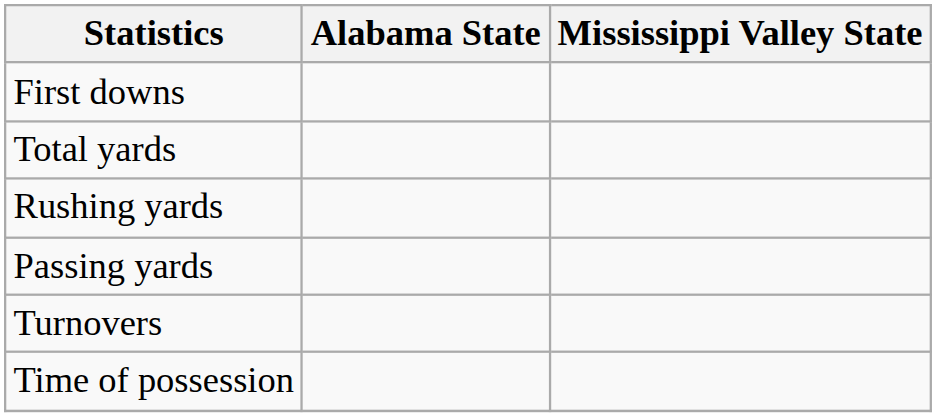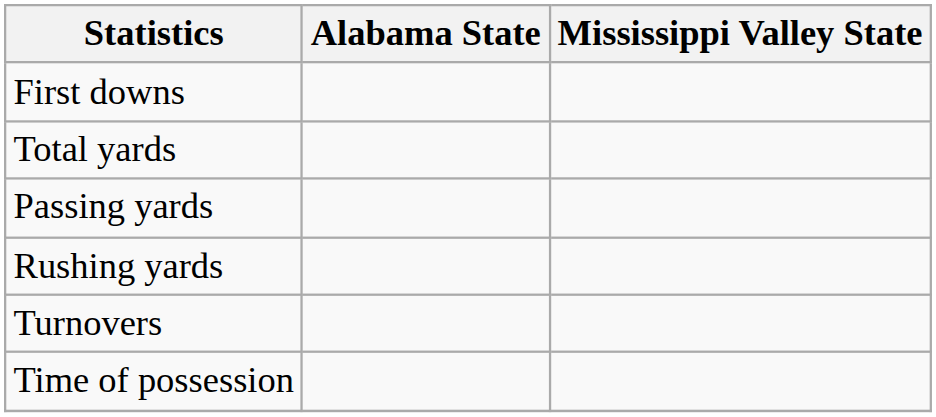rows swapped: (118, 206) <-> (113, 264)
